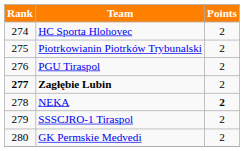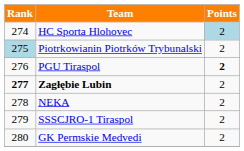(222, 31) no background -> (222, 31) lightblue background
(20, 48) no background -> (20, 48) lightblue background
(222, 66) normal -> (222, 66) bold
(222, 102) bold -> (222, 102) normal
